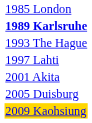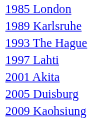(46, 26) bold -> (43, 26) normal
(46, 110) gold background -> (46, 110) no background
